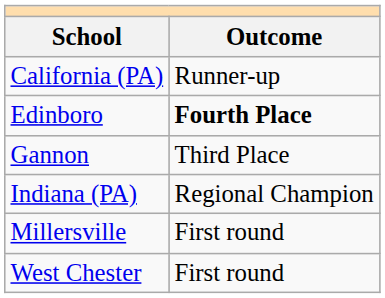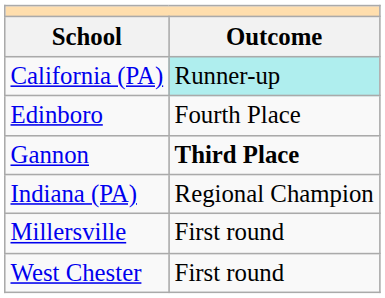(227, 75) no background -> (227, 75) paleturquoise background
(243, 115) bold -> (238, 115) normal
(232, 154) normal -> (237, 154) bold
